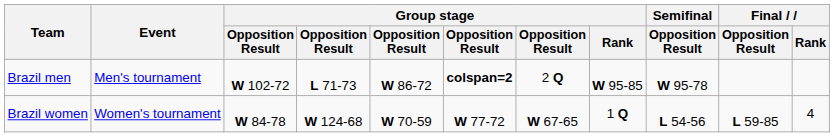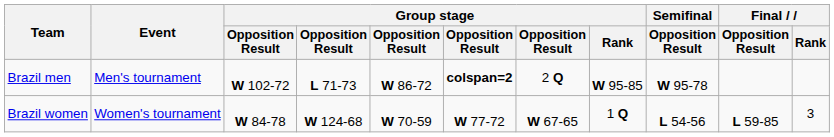(811, 114) 4 -> (811, 114) 3
